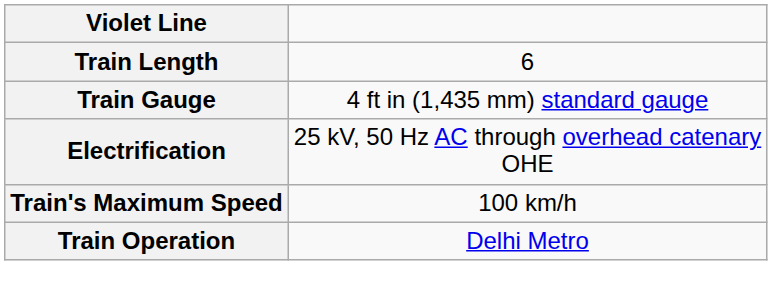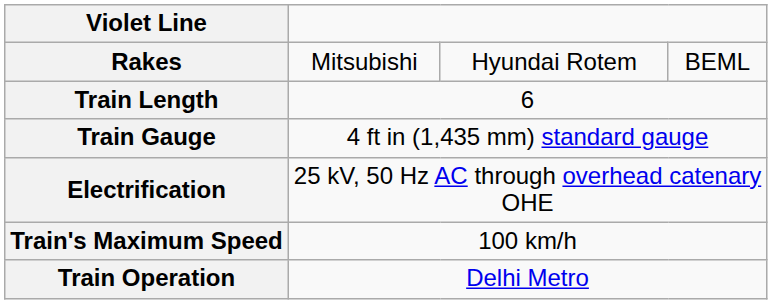+ row: (146, 61)
